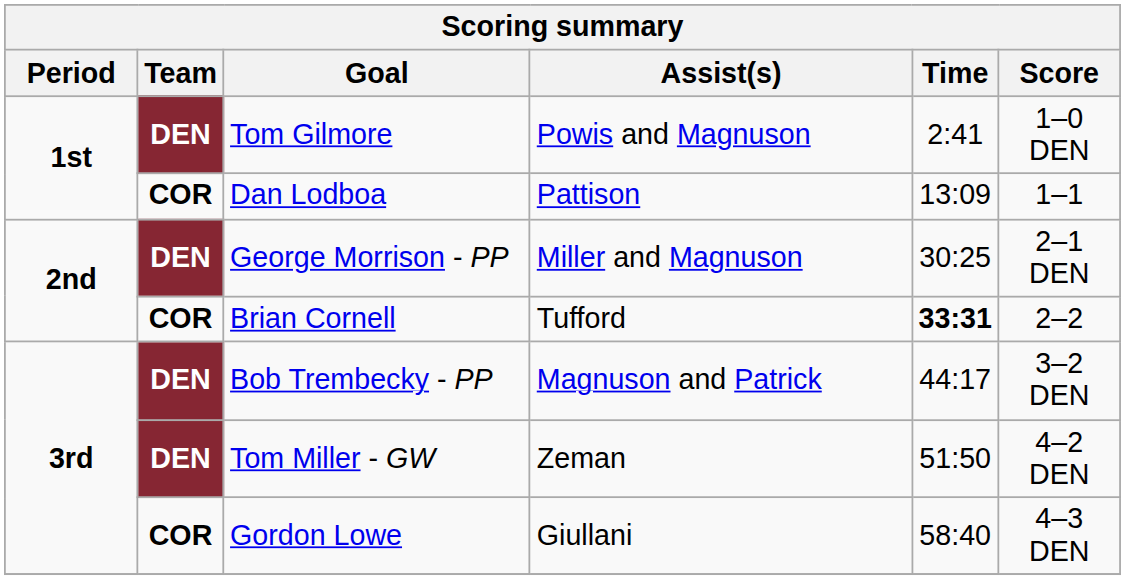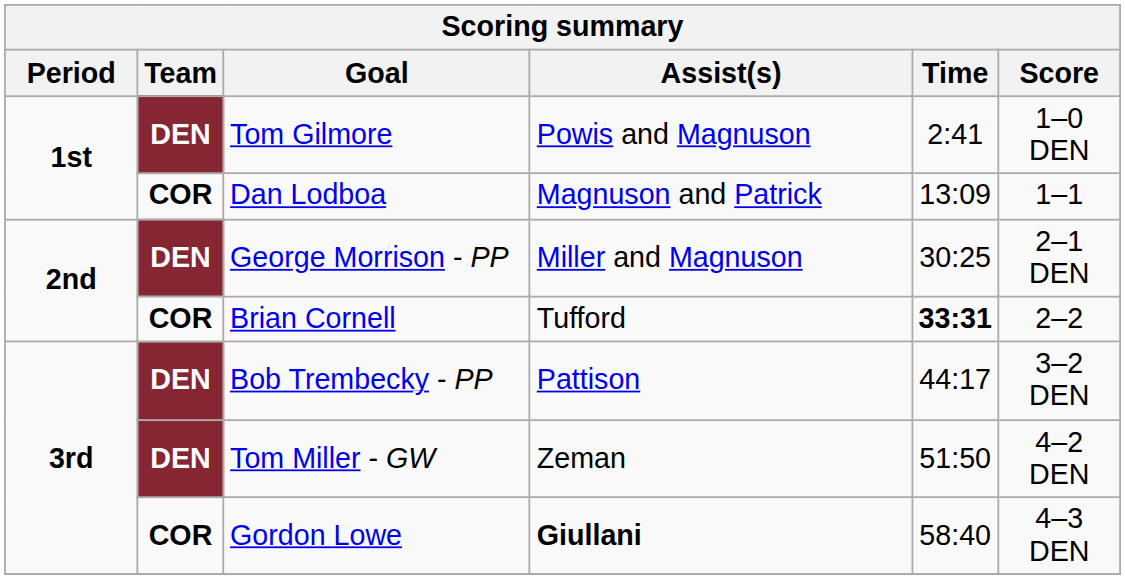(589, 195) Pattison -> (679, 195) Magnuson and Patrick
(679, 380) Magnuson and Patrick -> (589, 380) Pattison
(585, 535) normal -> (589, 535) bold
